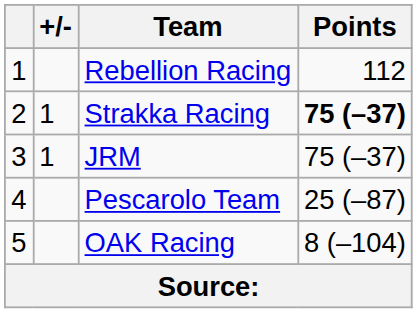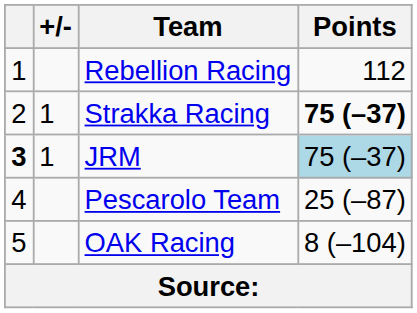(19, 157) normal -> (19, 157) bold
(355, 157) no background -> (355, 157) lightblue background
